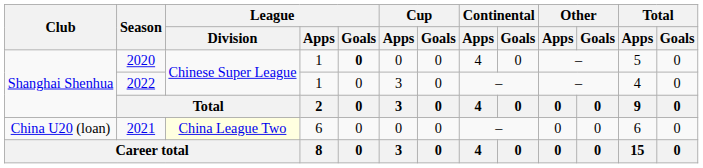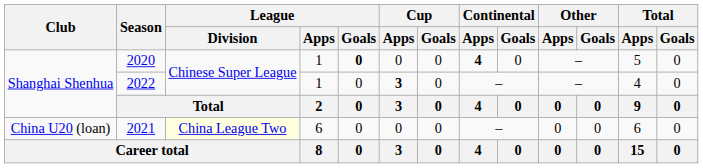(478, 60) normal -> (478, 60) bold
(399, 83) normal -> (399, 83) bold
